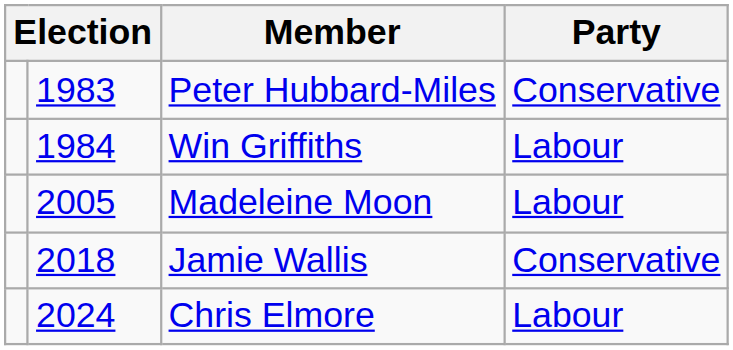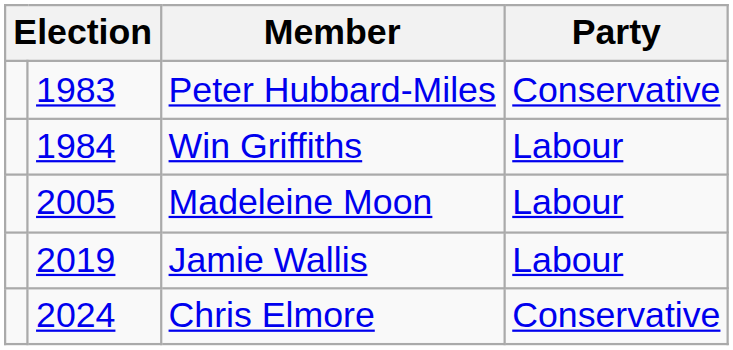(76, 259) 2018 -> (76, 259) 2019
(616, 259) Conservative -> (568, 259) Labour
(568, 315) Labour -> (616, 315) Conservative
